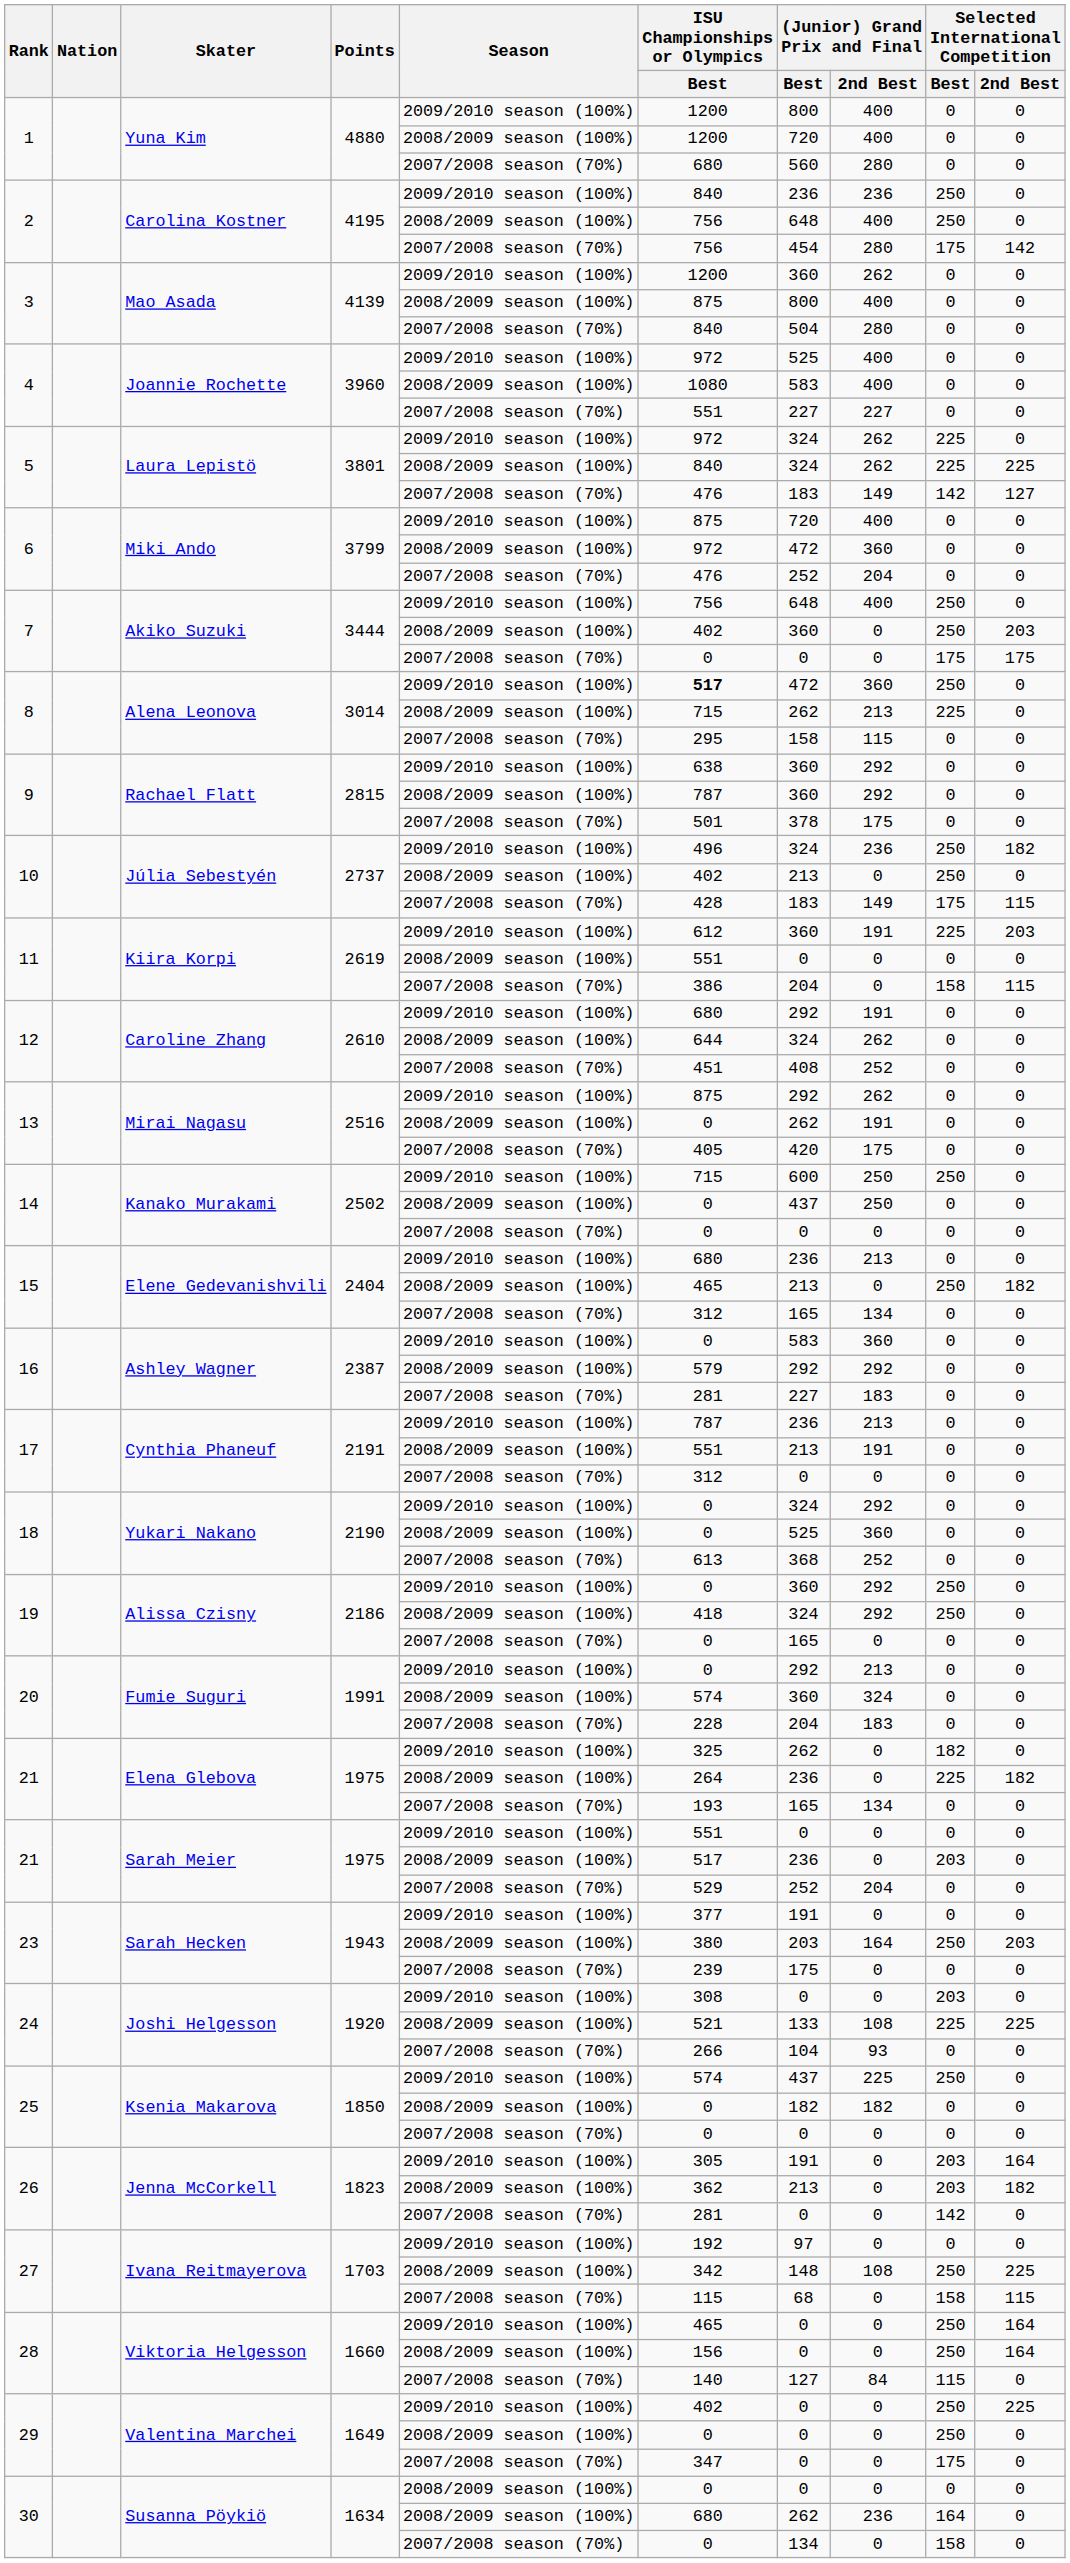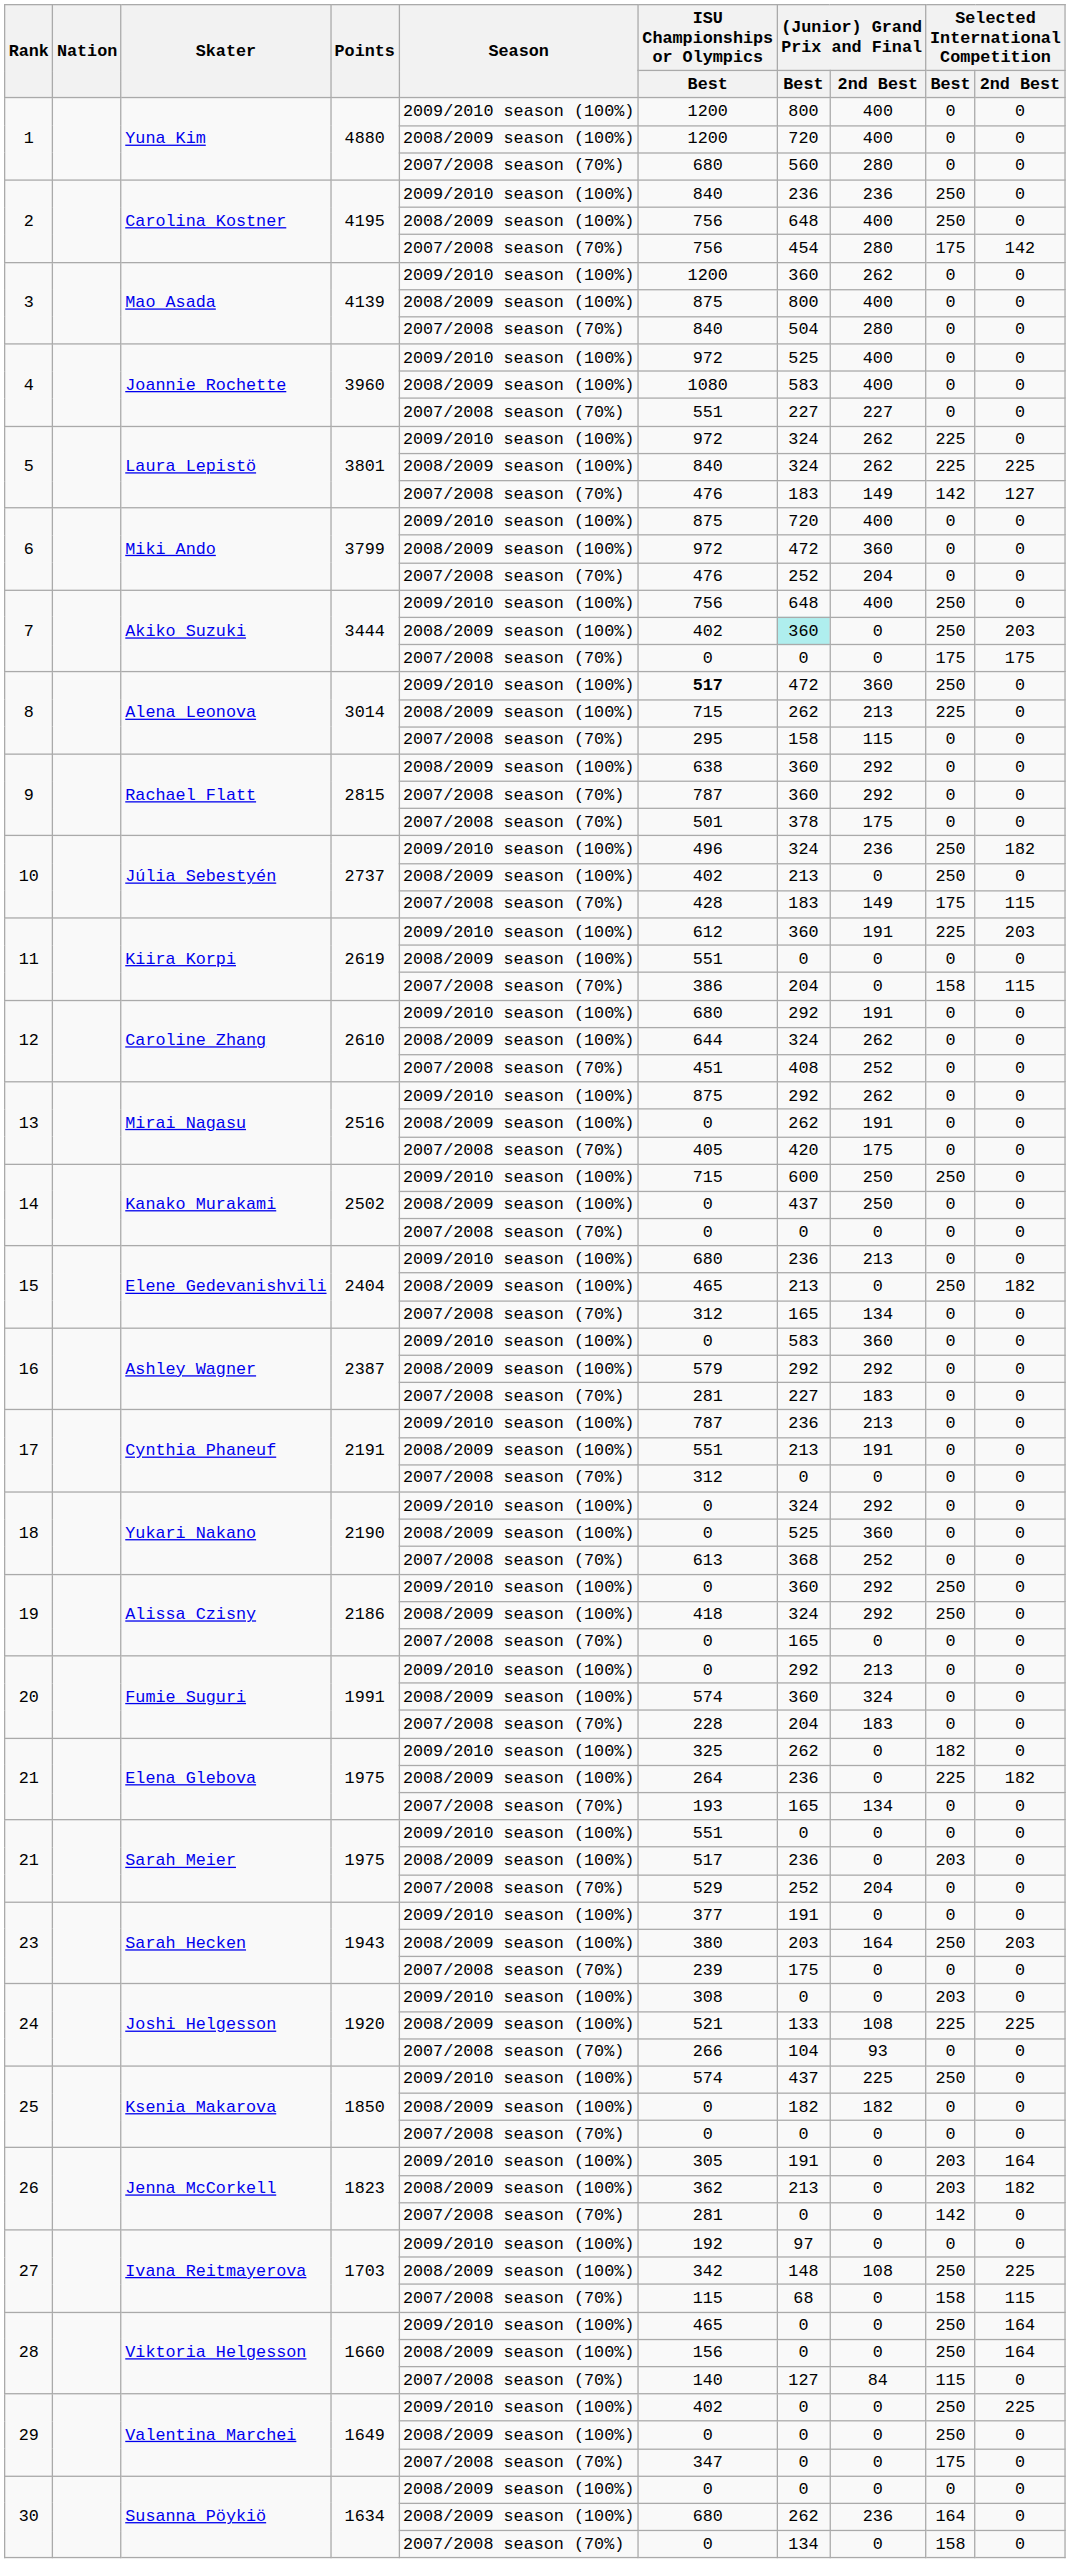(803, 631) no background -> (803, 631) paleturquoise background
(519, 768) 2009/2010 season (100%) -> (519, 768) 2008/2009 season (100%)
(519, 795) 2008/2009 season (100%) -> (514, 795) 2007/2008 season (70%)
